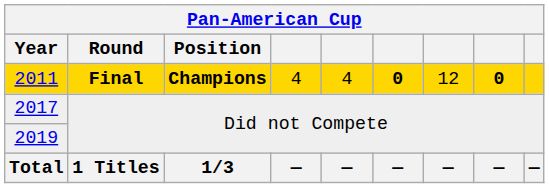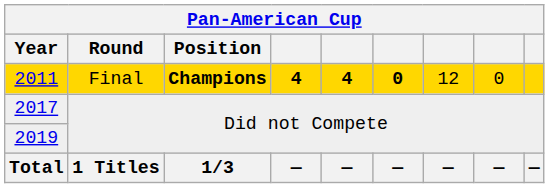(116, 79) bold -> (116, 79) normal
(296, 79) normal -> (296, 79) bold
(347, 79) normal -> (347, 79) bold
(499, 79) bold -> (499, 79) normal
